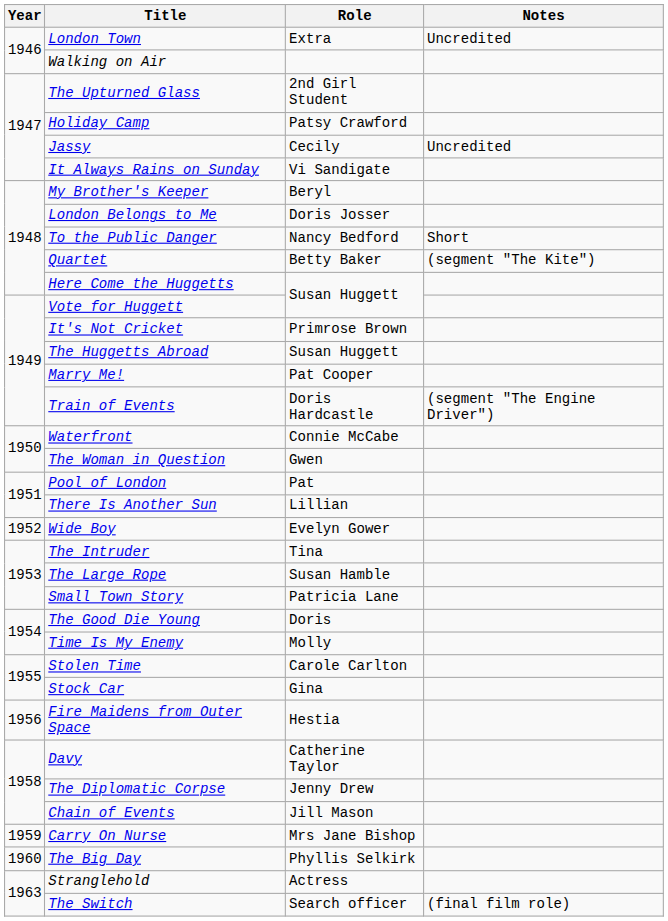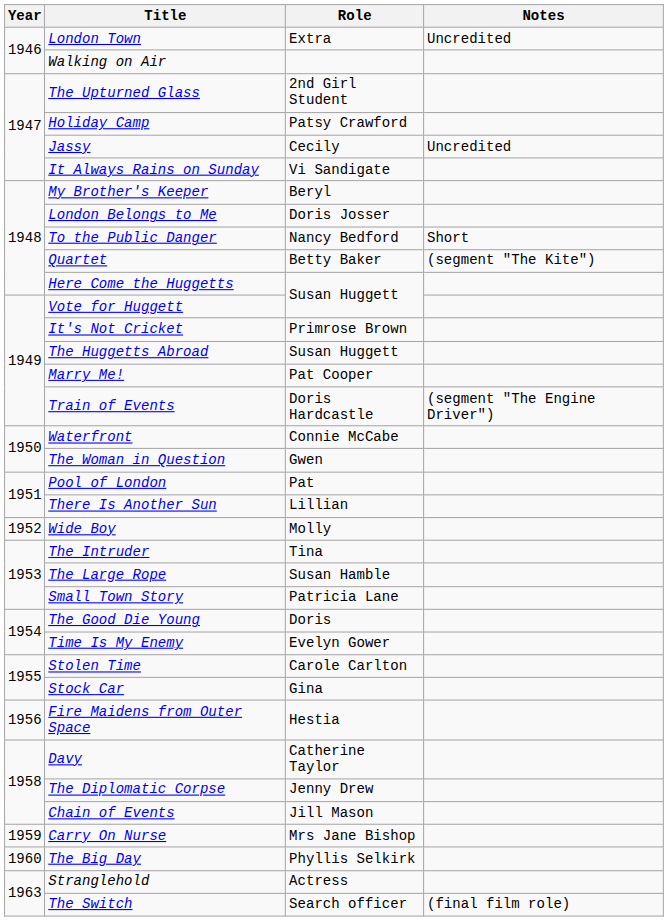(340, 529) Evelyn Gower -> (310, 529) Molly
(310, 643) Molly -> (340, 643) Evelyn Gower
